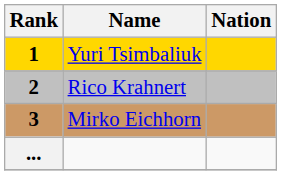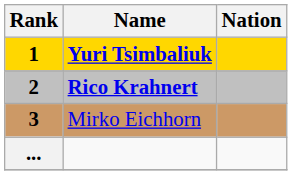(135, 53) normal -> (140, 53) bold
(127, 86) normal -> (133, 86) bold
